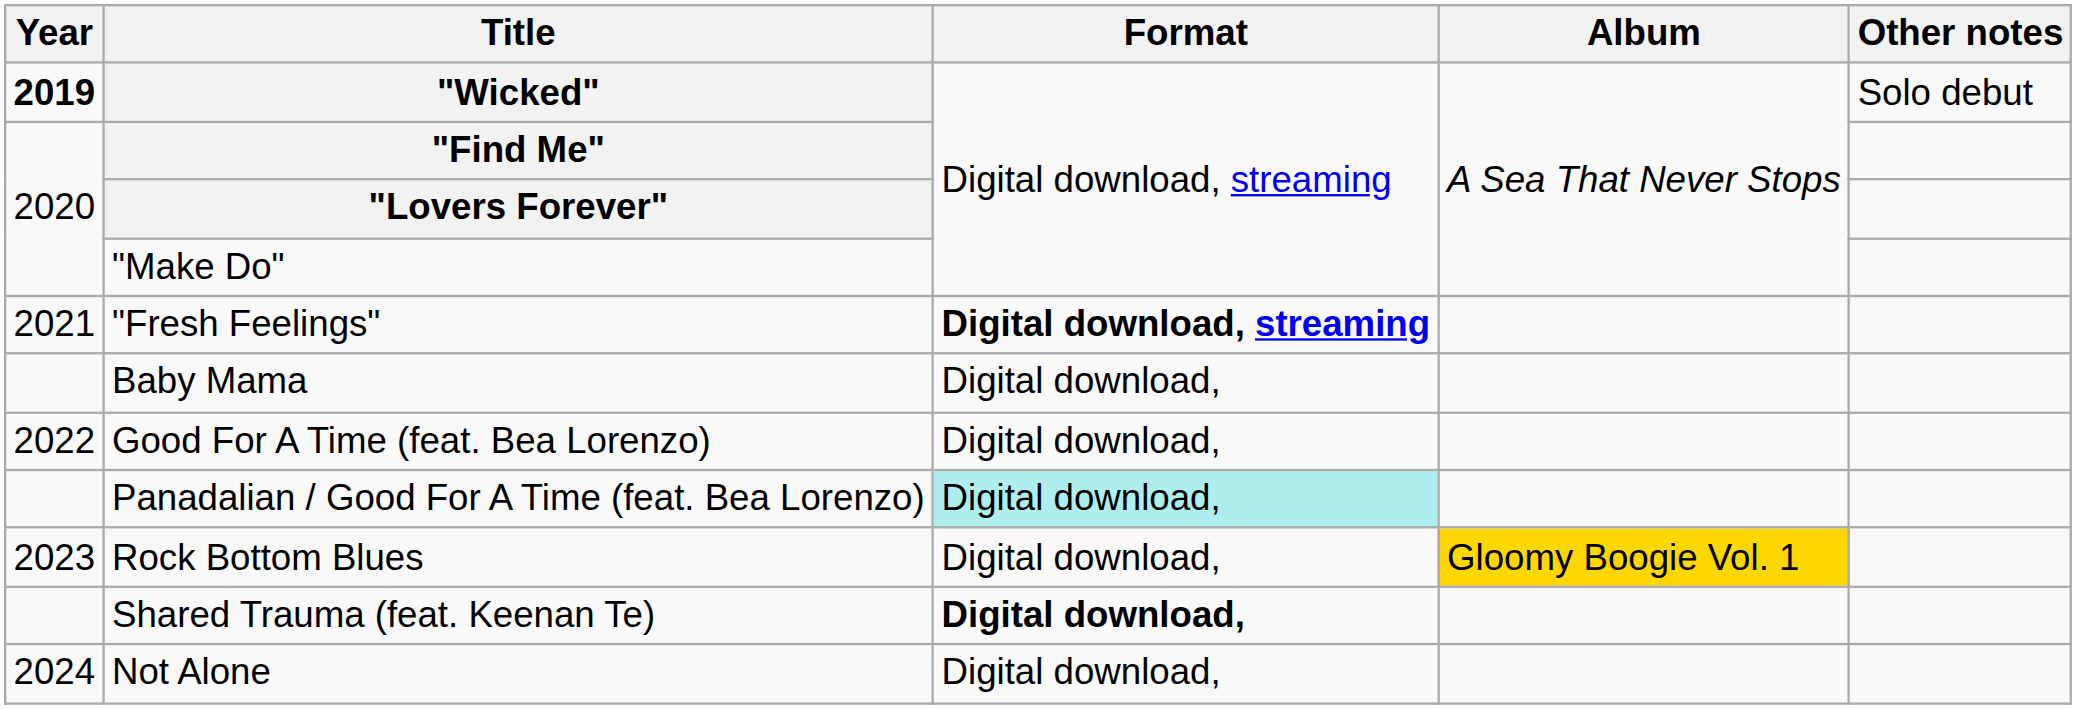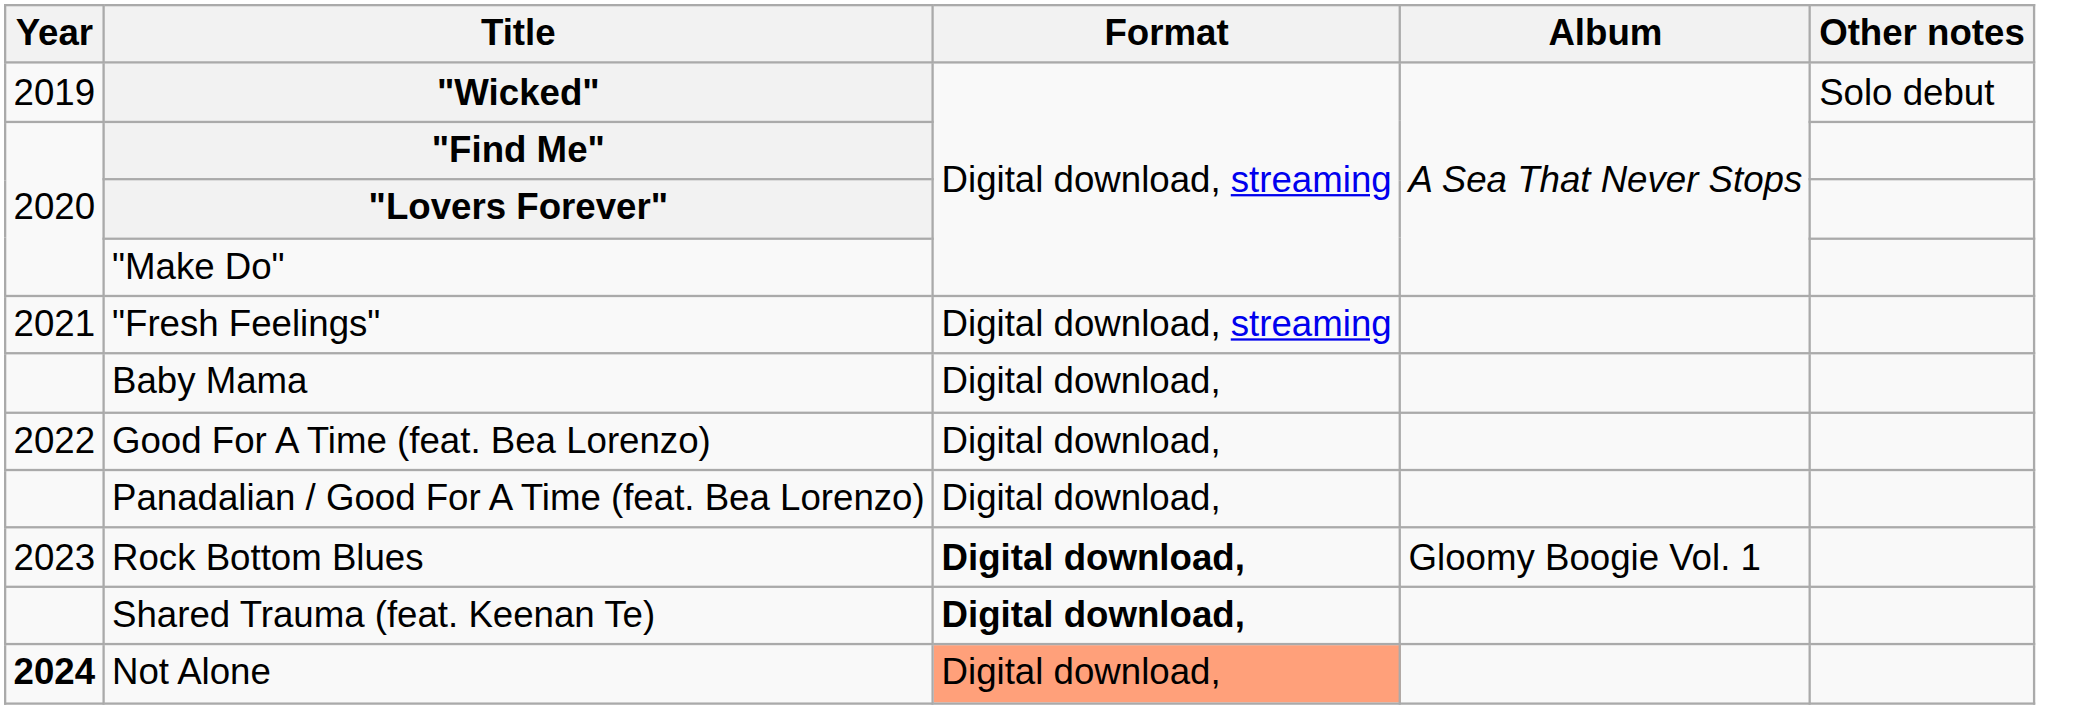(54, 91) bold -> (54, 91) normal
(1186, 324) bold -> (1167, 324) normal
(1081, 498) paleturquoise background -> (1081, 498) no background
(1081, 556) normal -> (1093, 556) bold
(1623, 556) gold background -> (1585, 556) no background
(54, 672) normal -> (54, 672) bold
(1081, 672) no background -> (1081, 672) lightsalmon background
